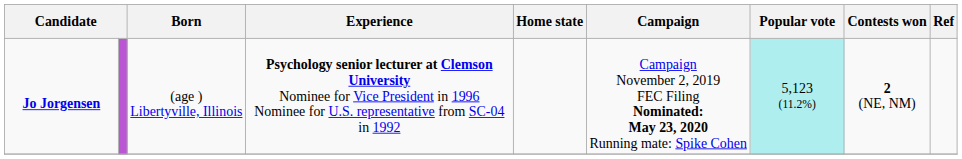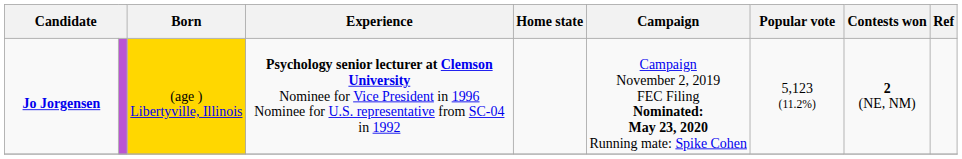(186, 104) no background -> (186, 104) gold background
(797, 96) paleturquoise background -> (797, 96) no background
